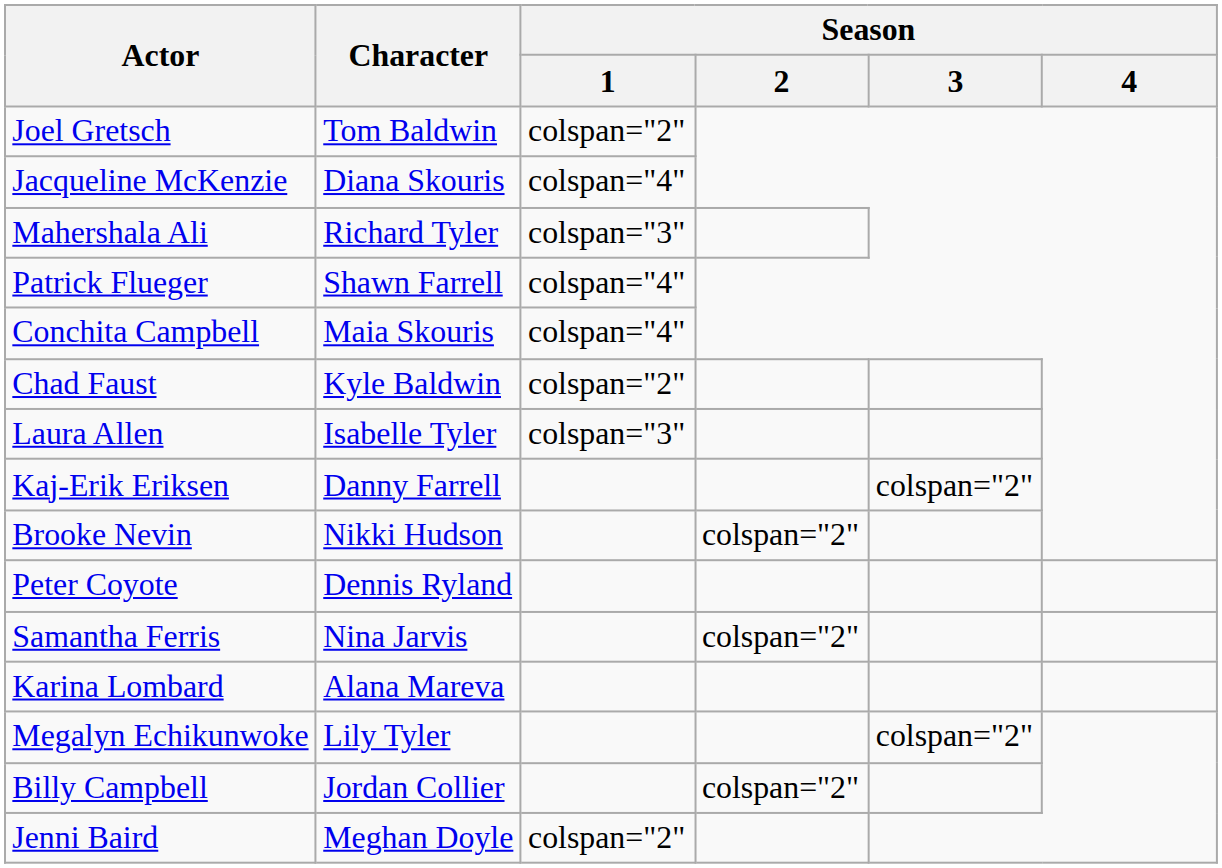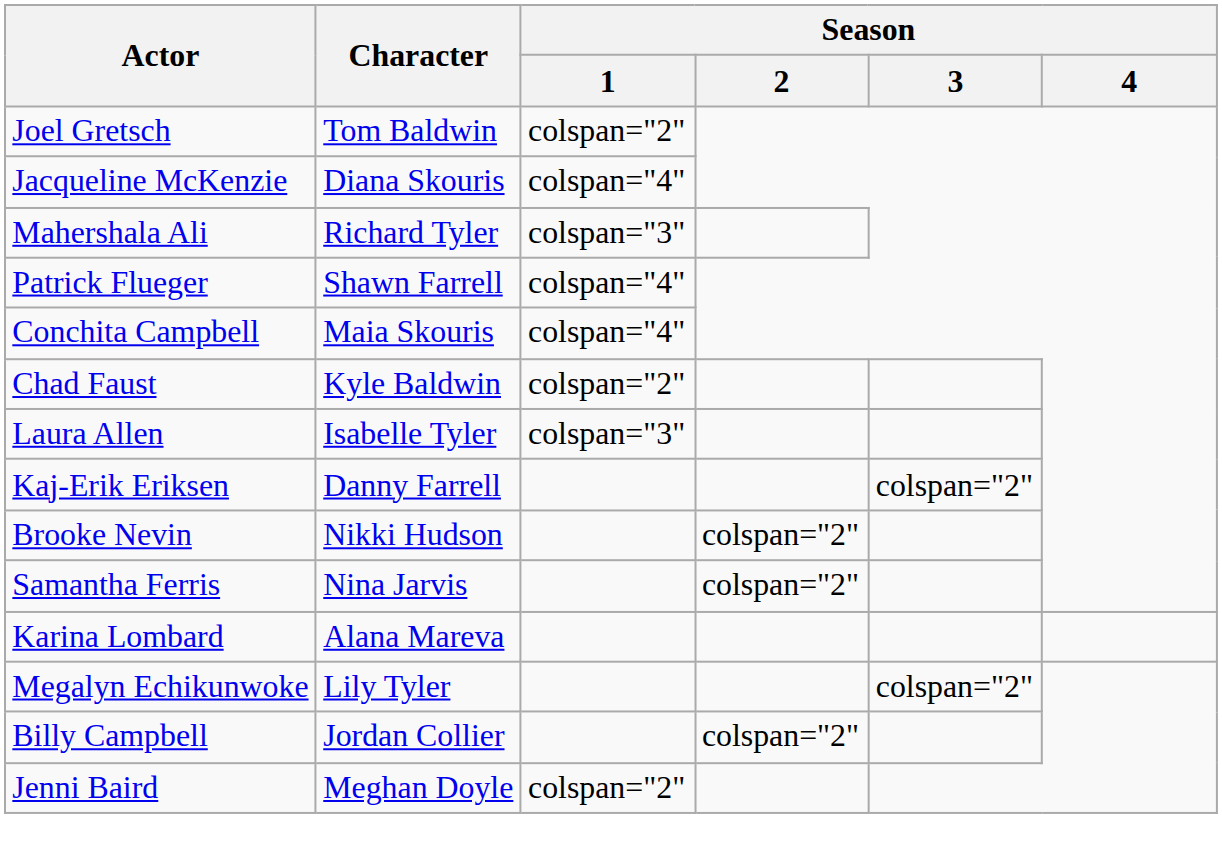- row: (95, 585)
